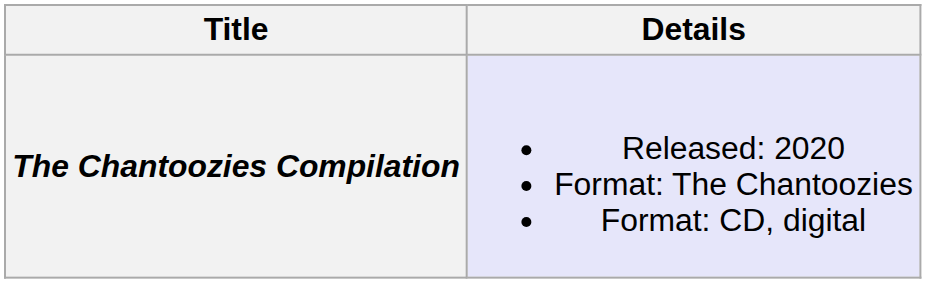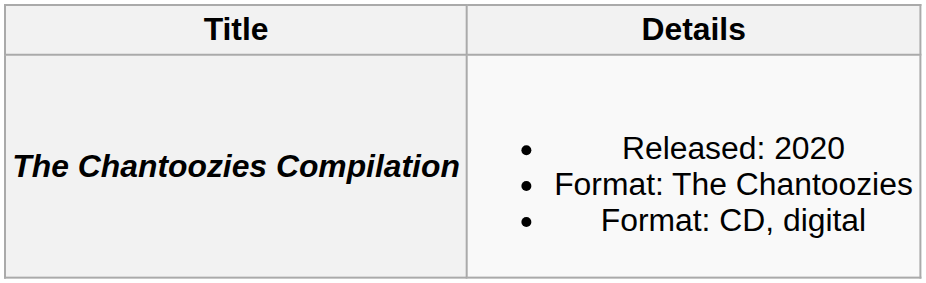(694, 184) lavender background -> (694, 184) no background
